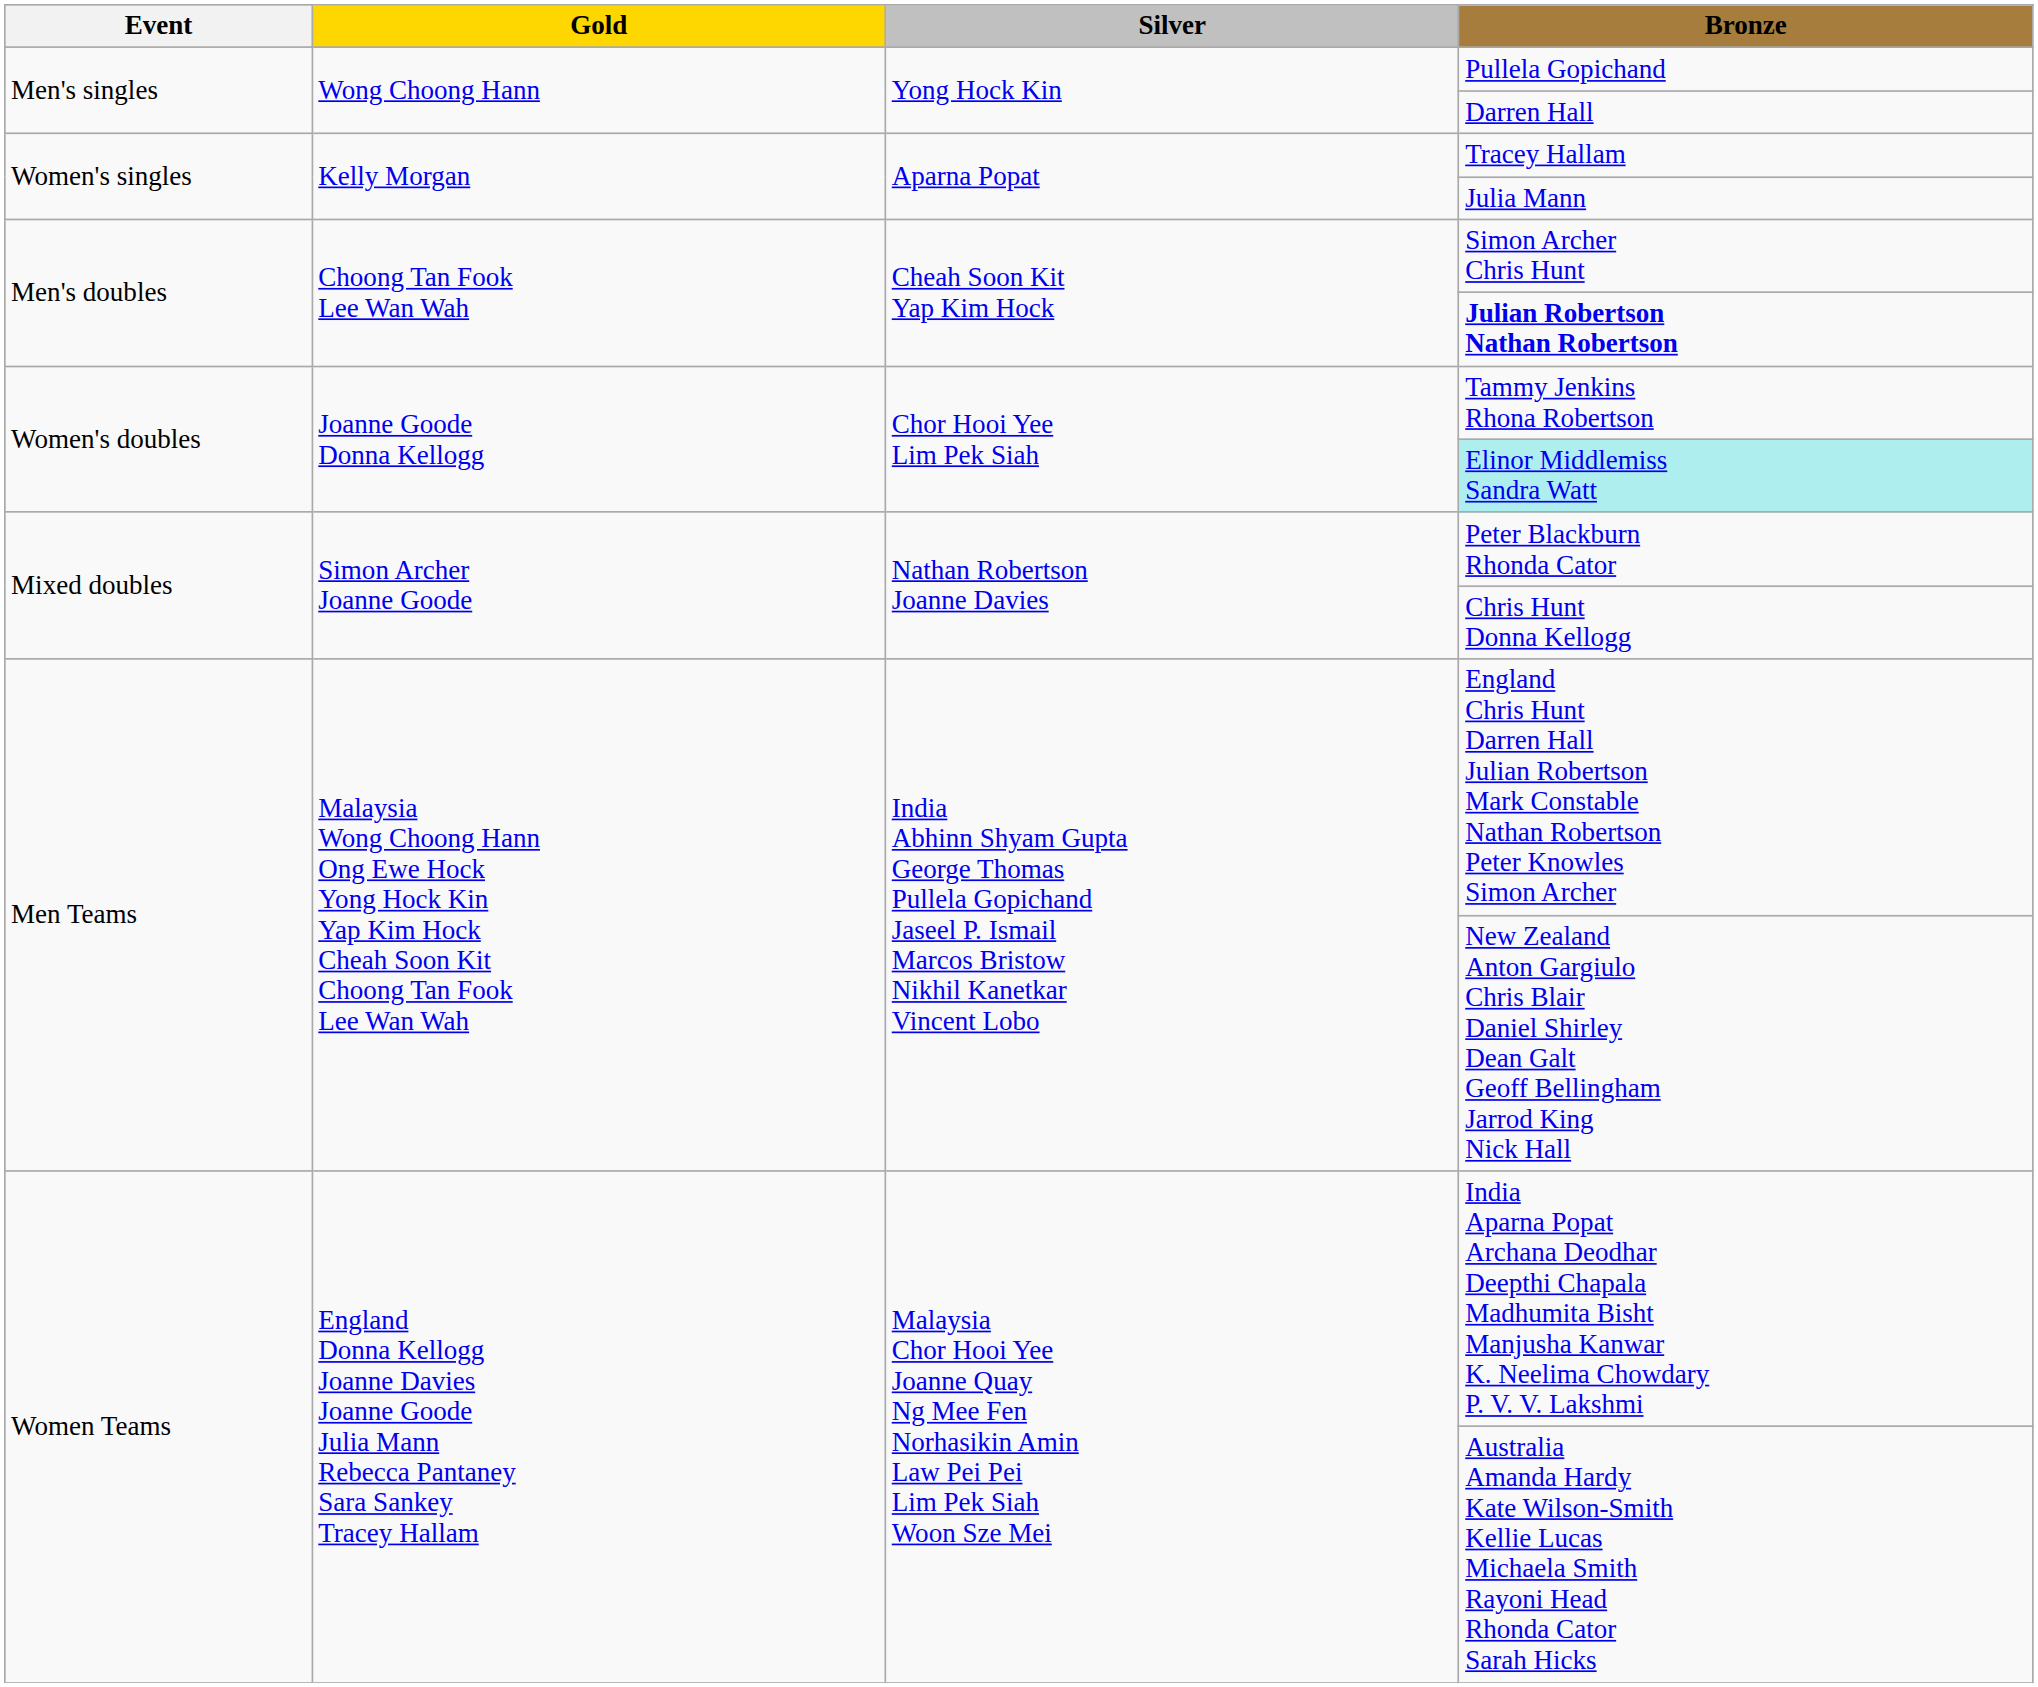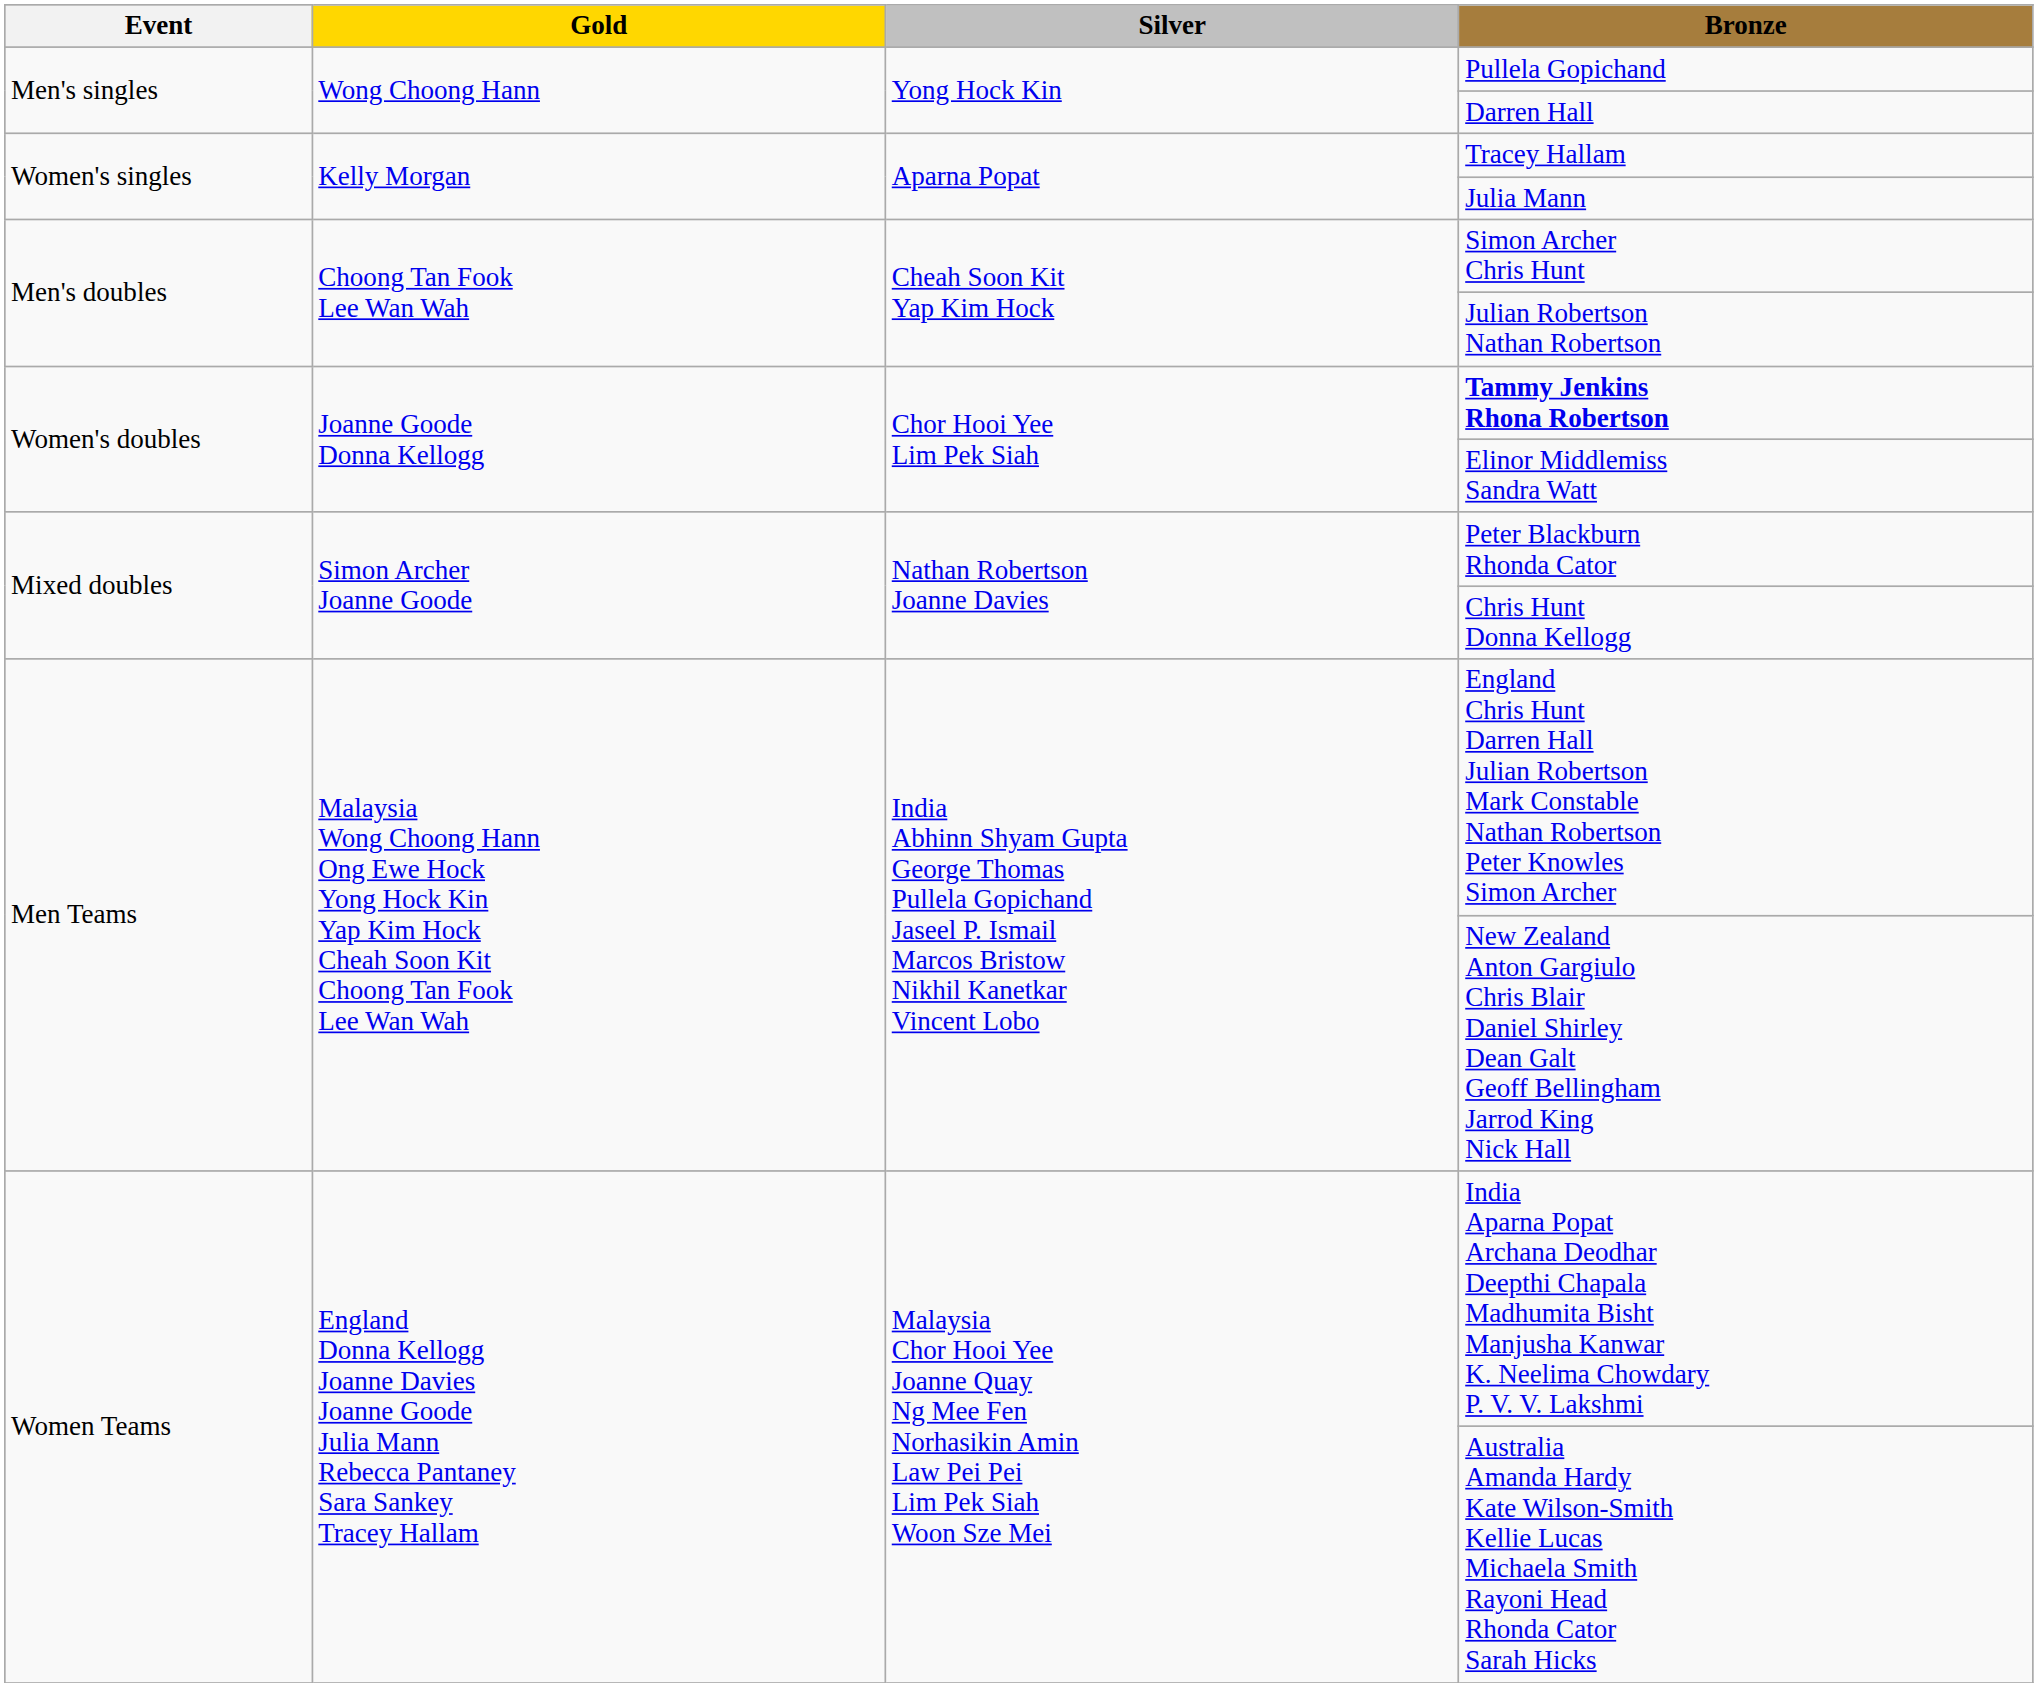(1572, 328) bold -> (1563, 328) normal
(1559, 402) normal -> (1567, 402) bold
(1566, 475) paleturquoise background -> (1566, 475) no background
